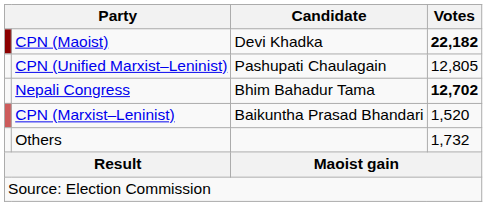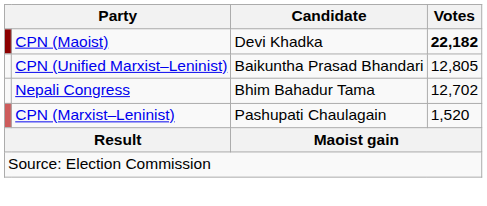(310, 66) Pashupati Chaulagain -> (329, 66) Baikuntha Prasad Bhandari
(454, 90) bold -> (454, 90) normal
(329, 115) Baikuntha Prasad Bhandari -> (310, 115) Pashupati Chaulagain
- row: (39, 139)
